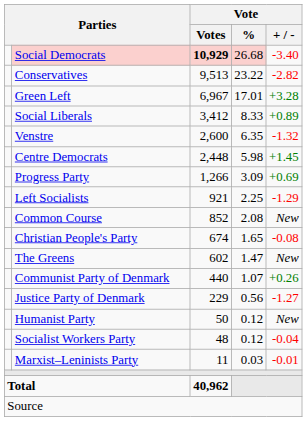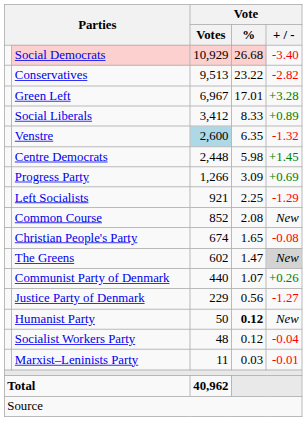(211, 55) bold -> (211, 55) normal
(214, 136) no background -> (214, 136) lightblue background
(287, 258) no background -> (287, 258) lightgrey background
(252, 319) normal -> (252, 319) bold
